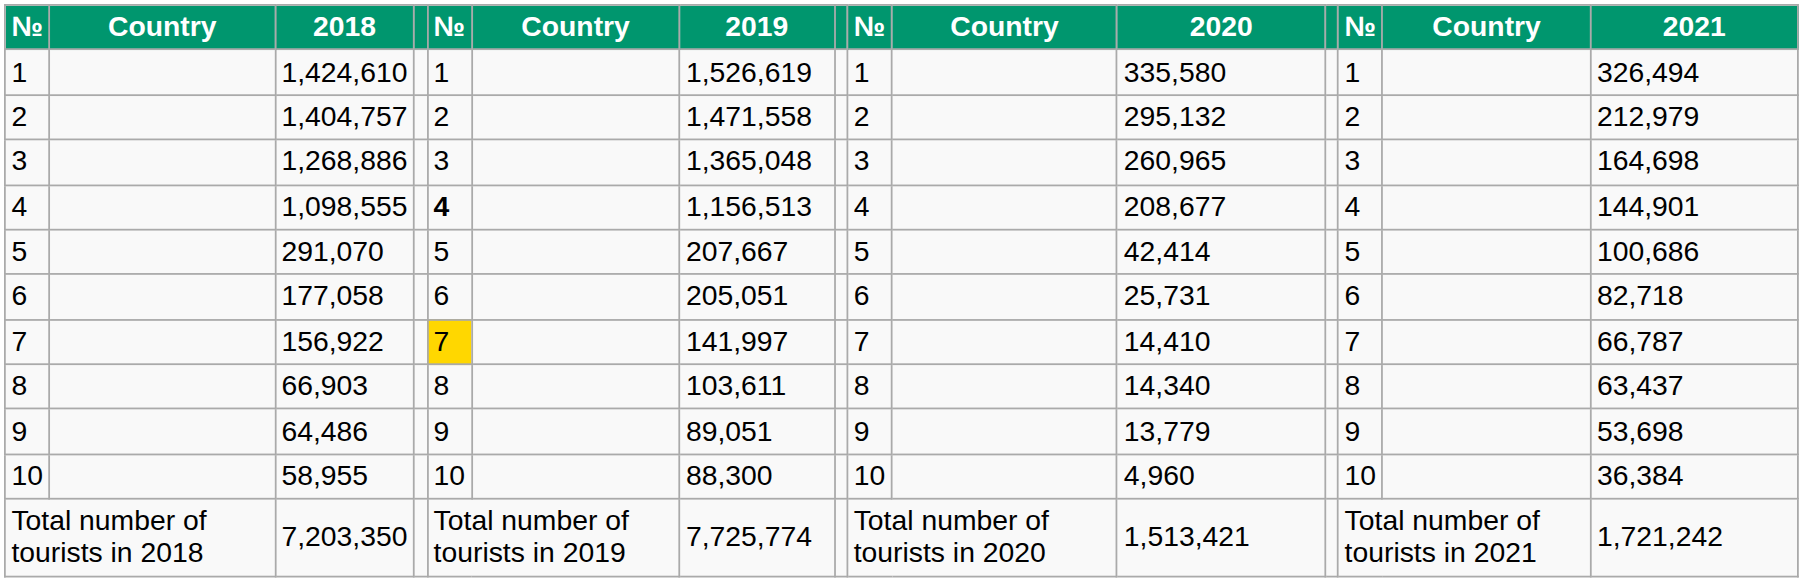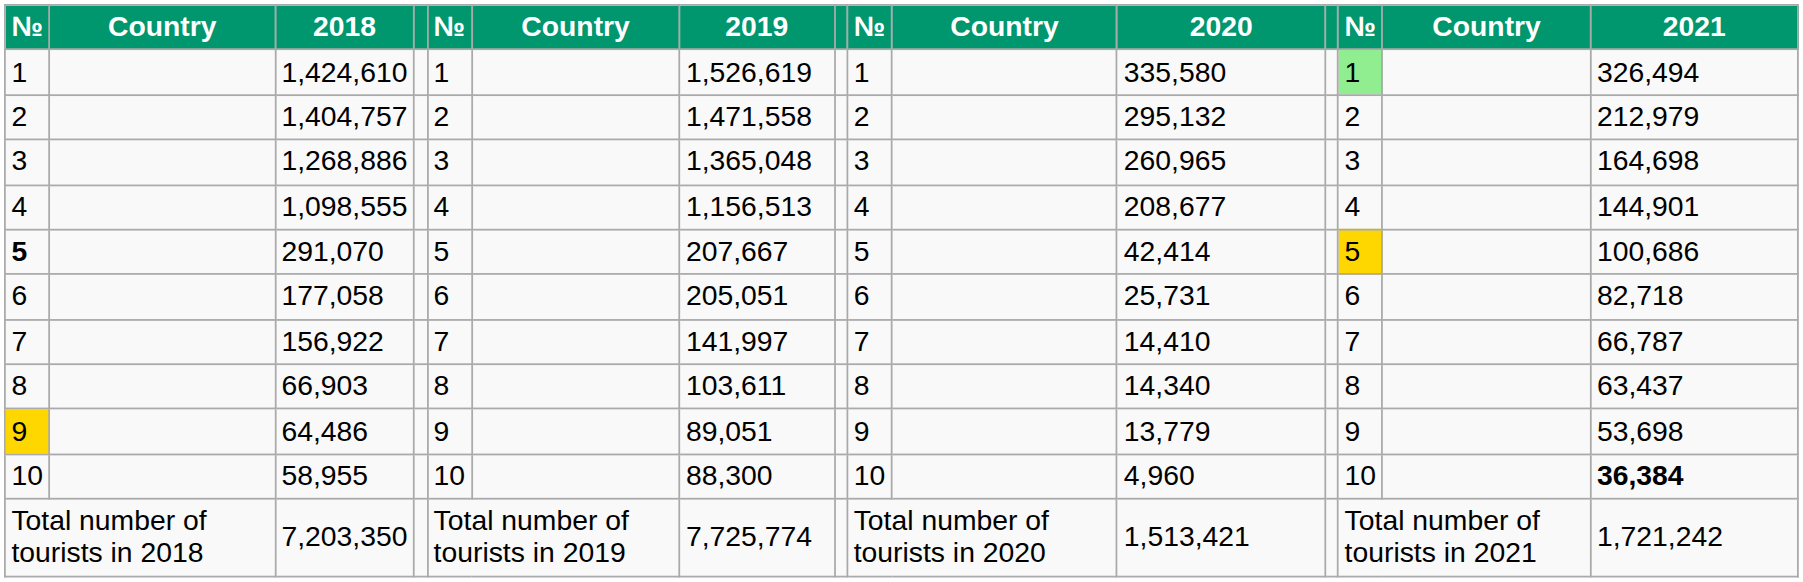(1352, 71) no background -> (1352, 71) lightgreen background
(441, 206) bold -> (441, 206) normal
(19, 251) normal -> (19, 251) bold
(1352, 251) no background -> (1352, 251) gold background
(441, 341) gold background -> (441, 341) no background
(19, 431) no background -> (19, 431) gold background
(1640, 476) normal -> (1640, 476) bold
